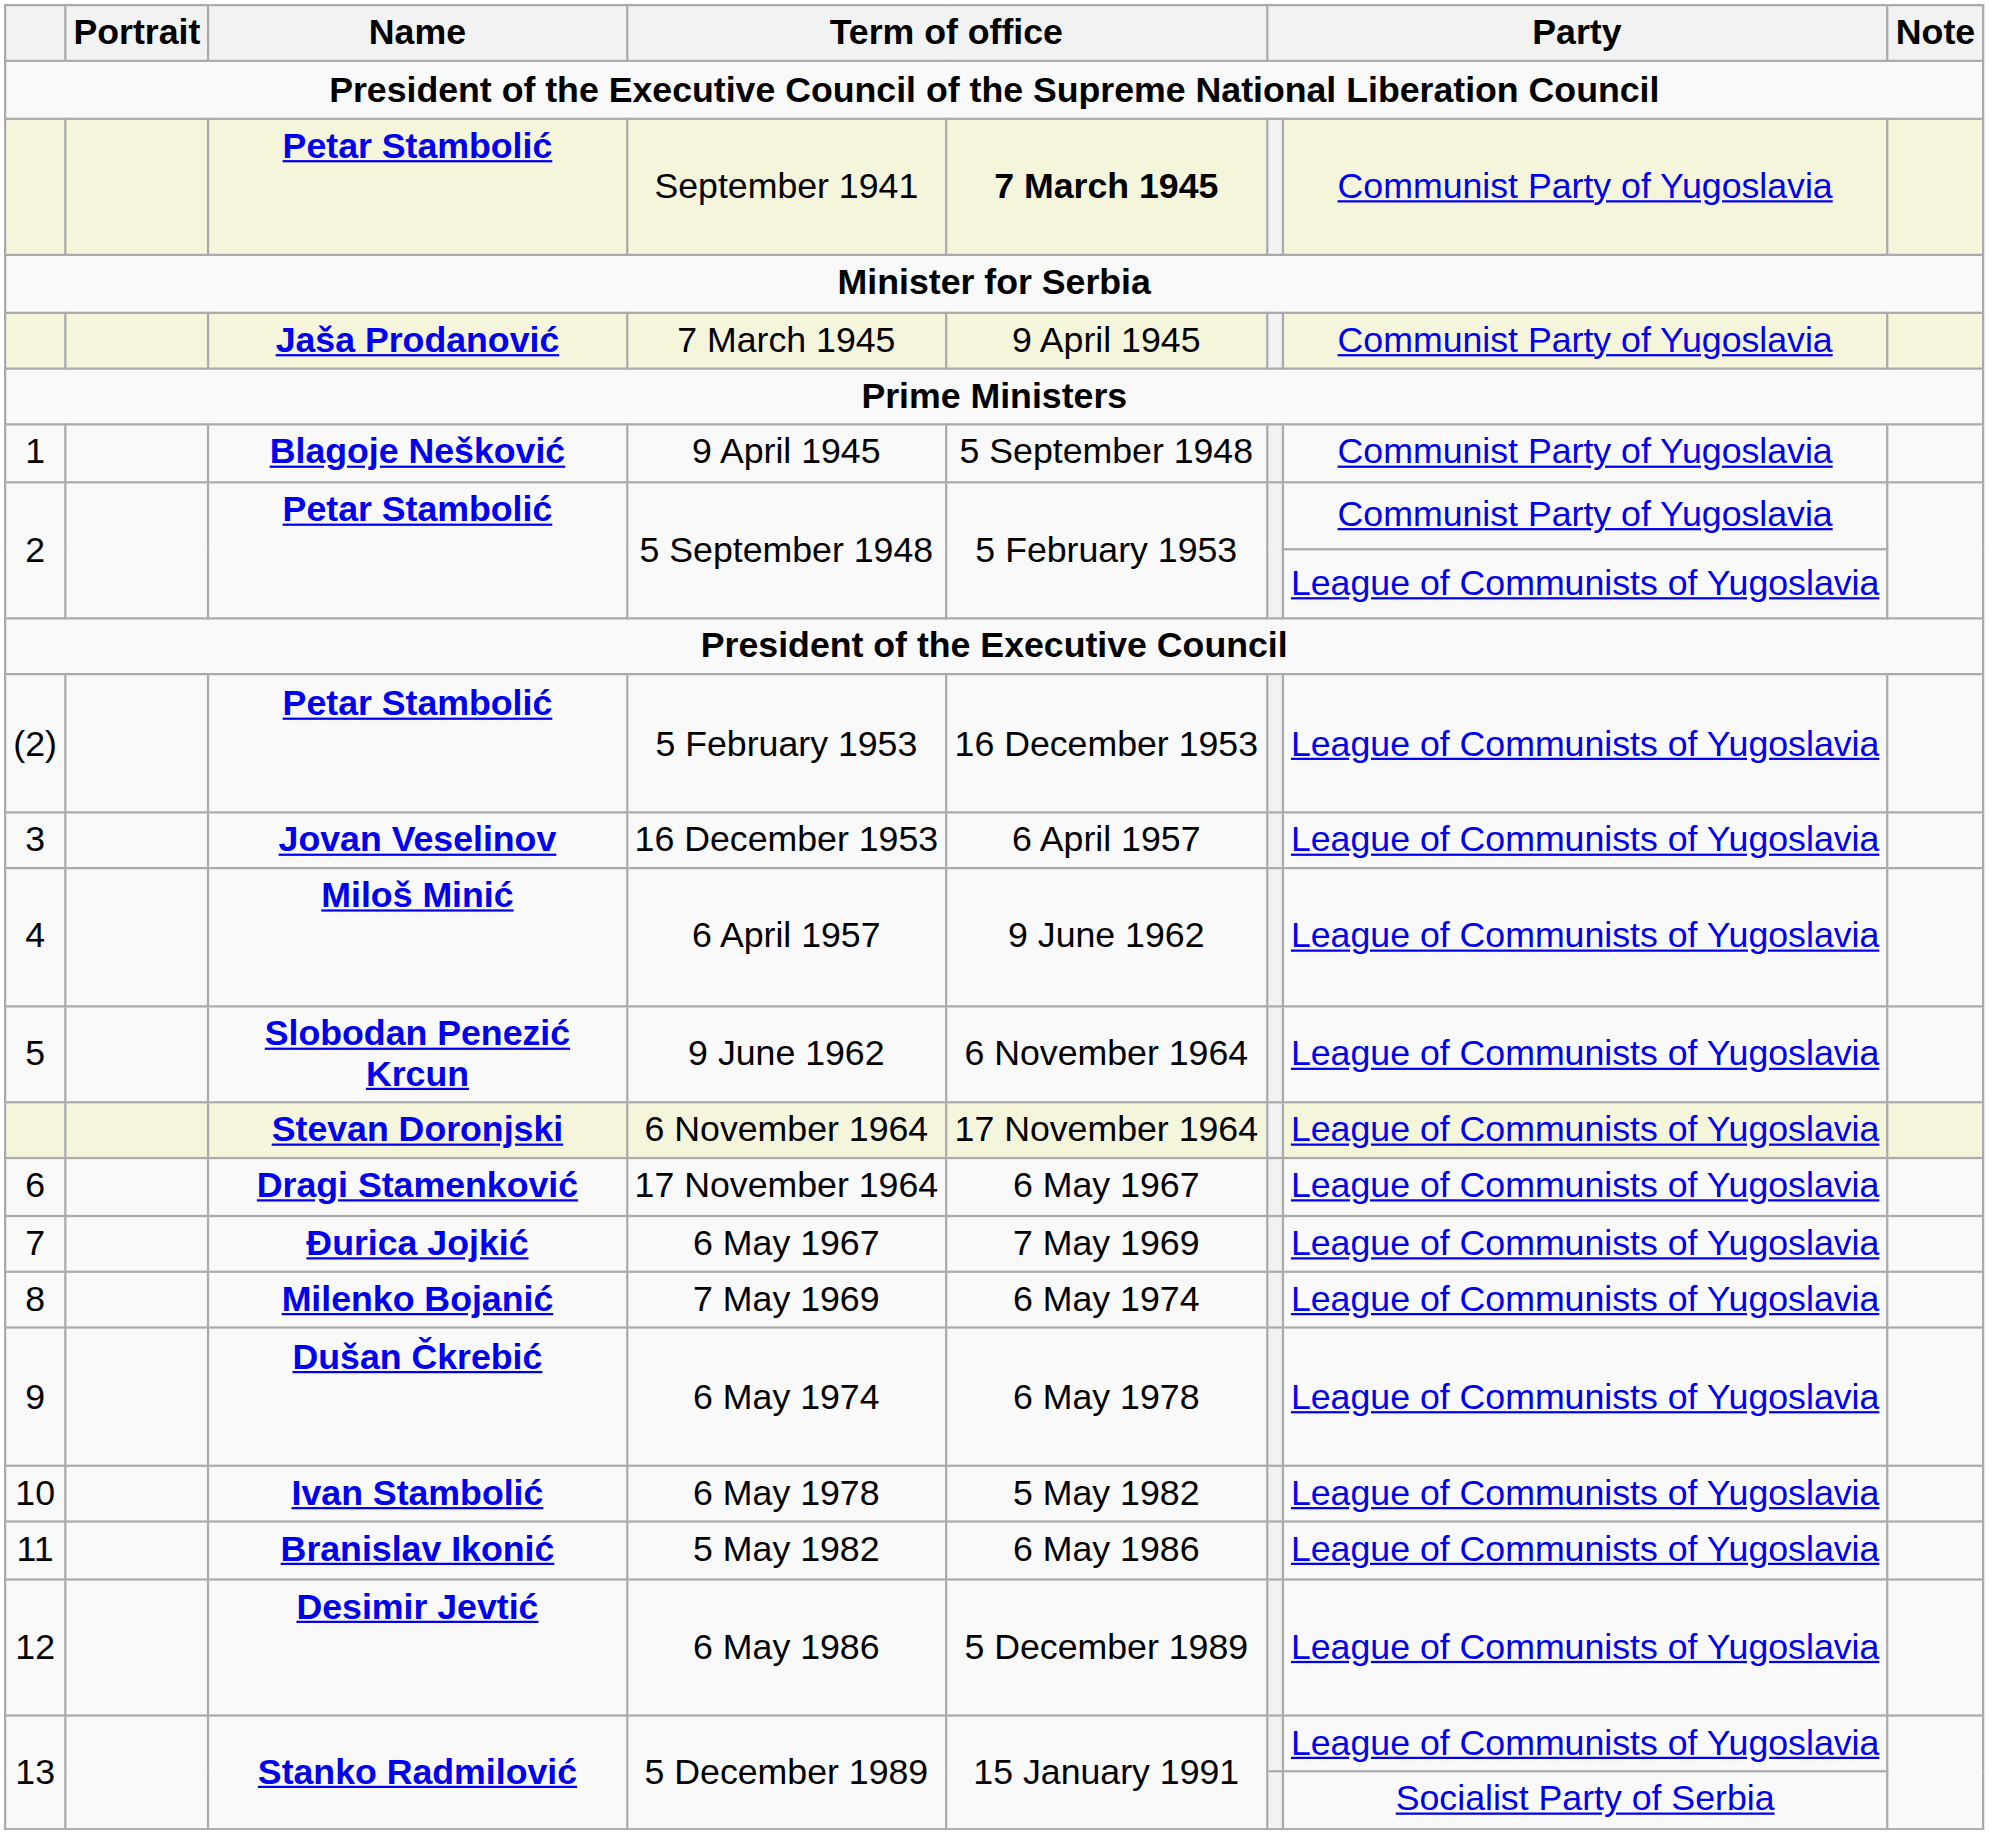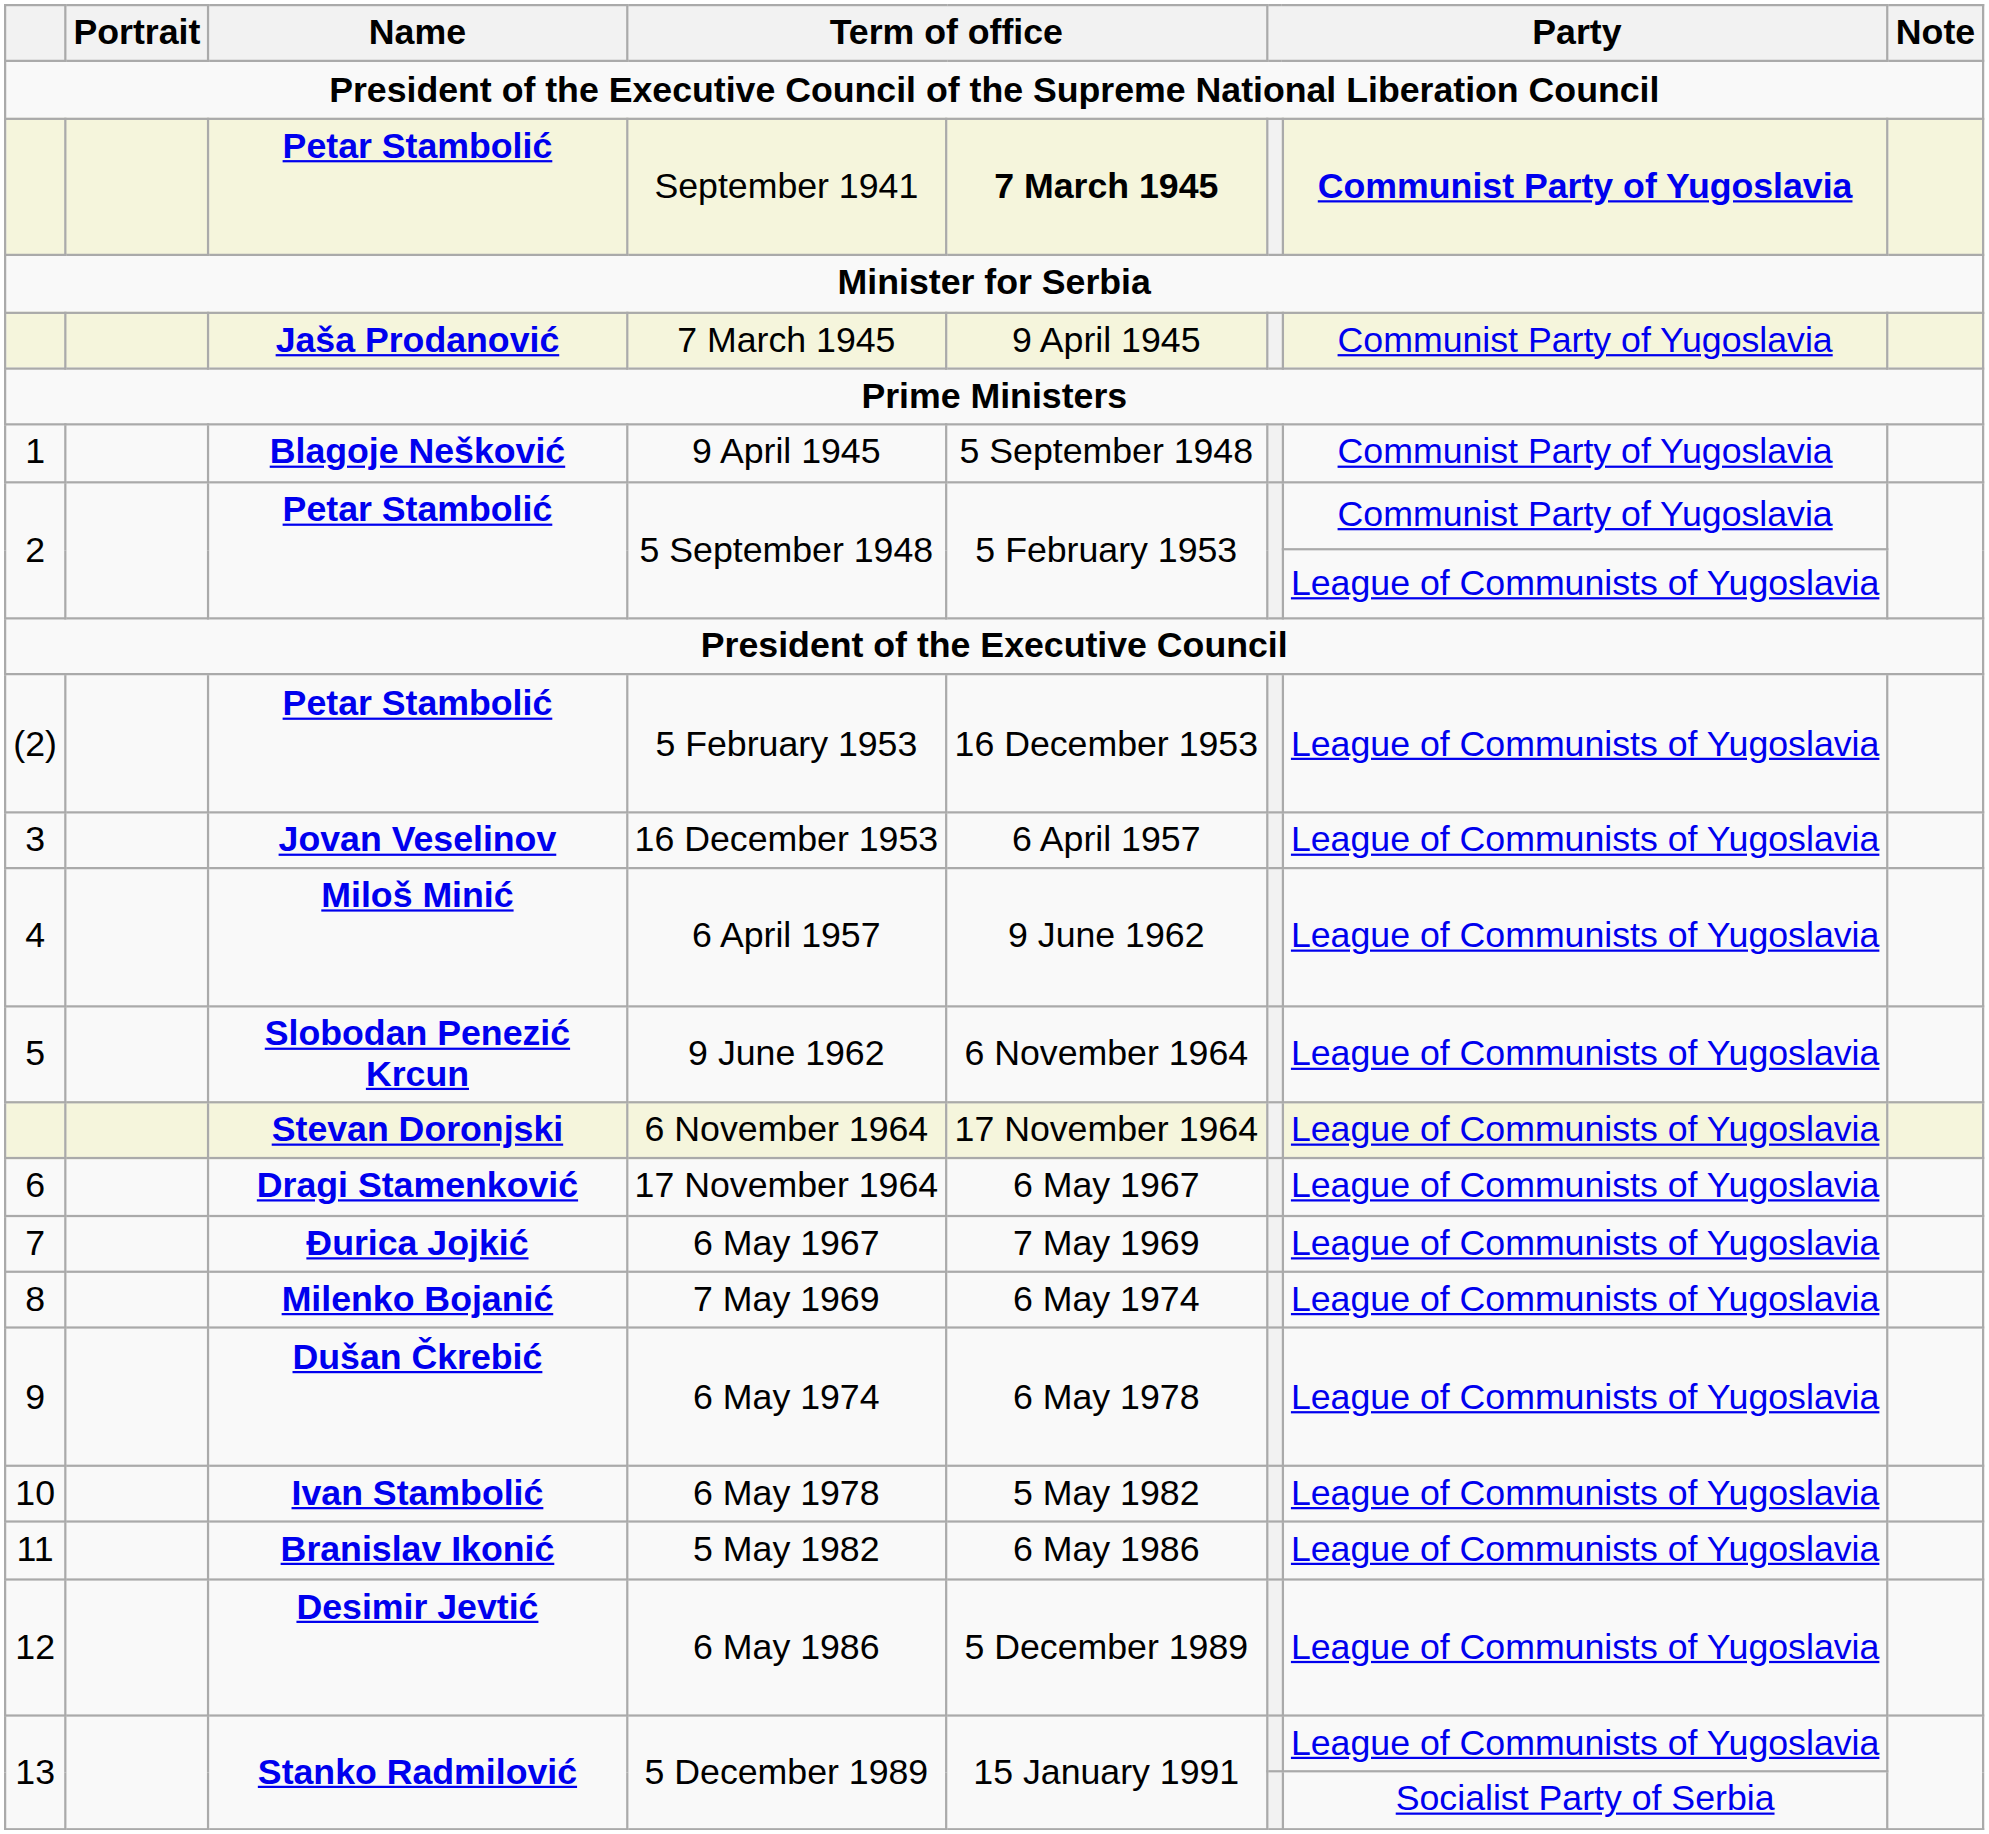(1585, 186) normal -> (1585, 186) bold
